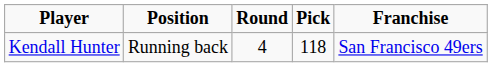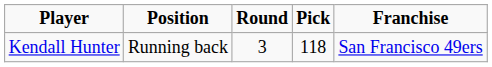(262, 47) 4 -> (262, 47) 3
